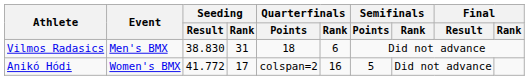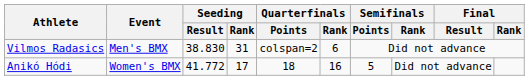(289, 48) 18 -> (289, 48) colspan=2
(289, 66) colspan=2 -> (289, 66) 18
